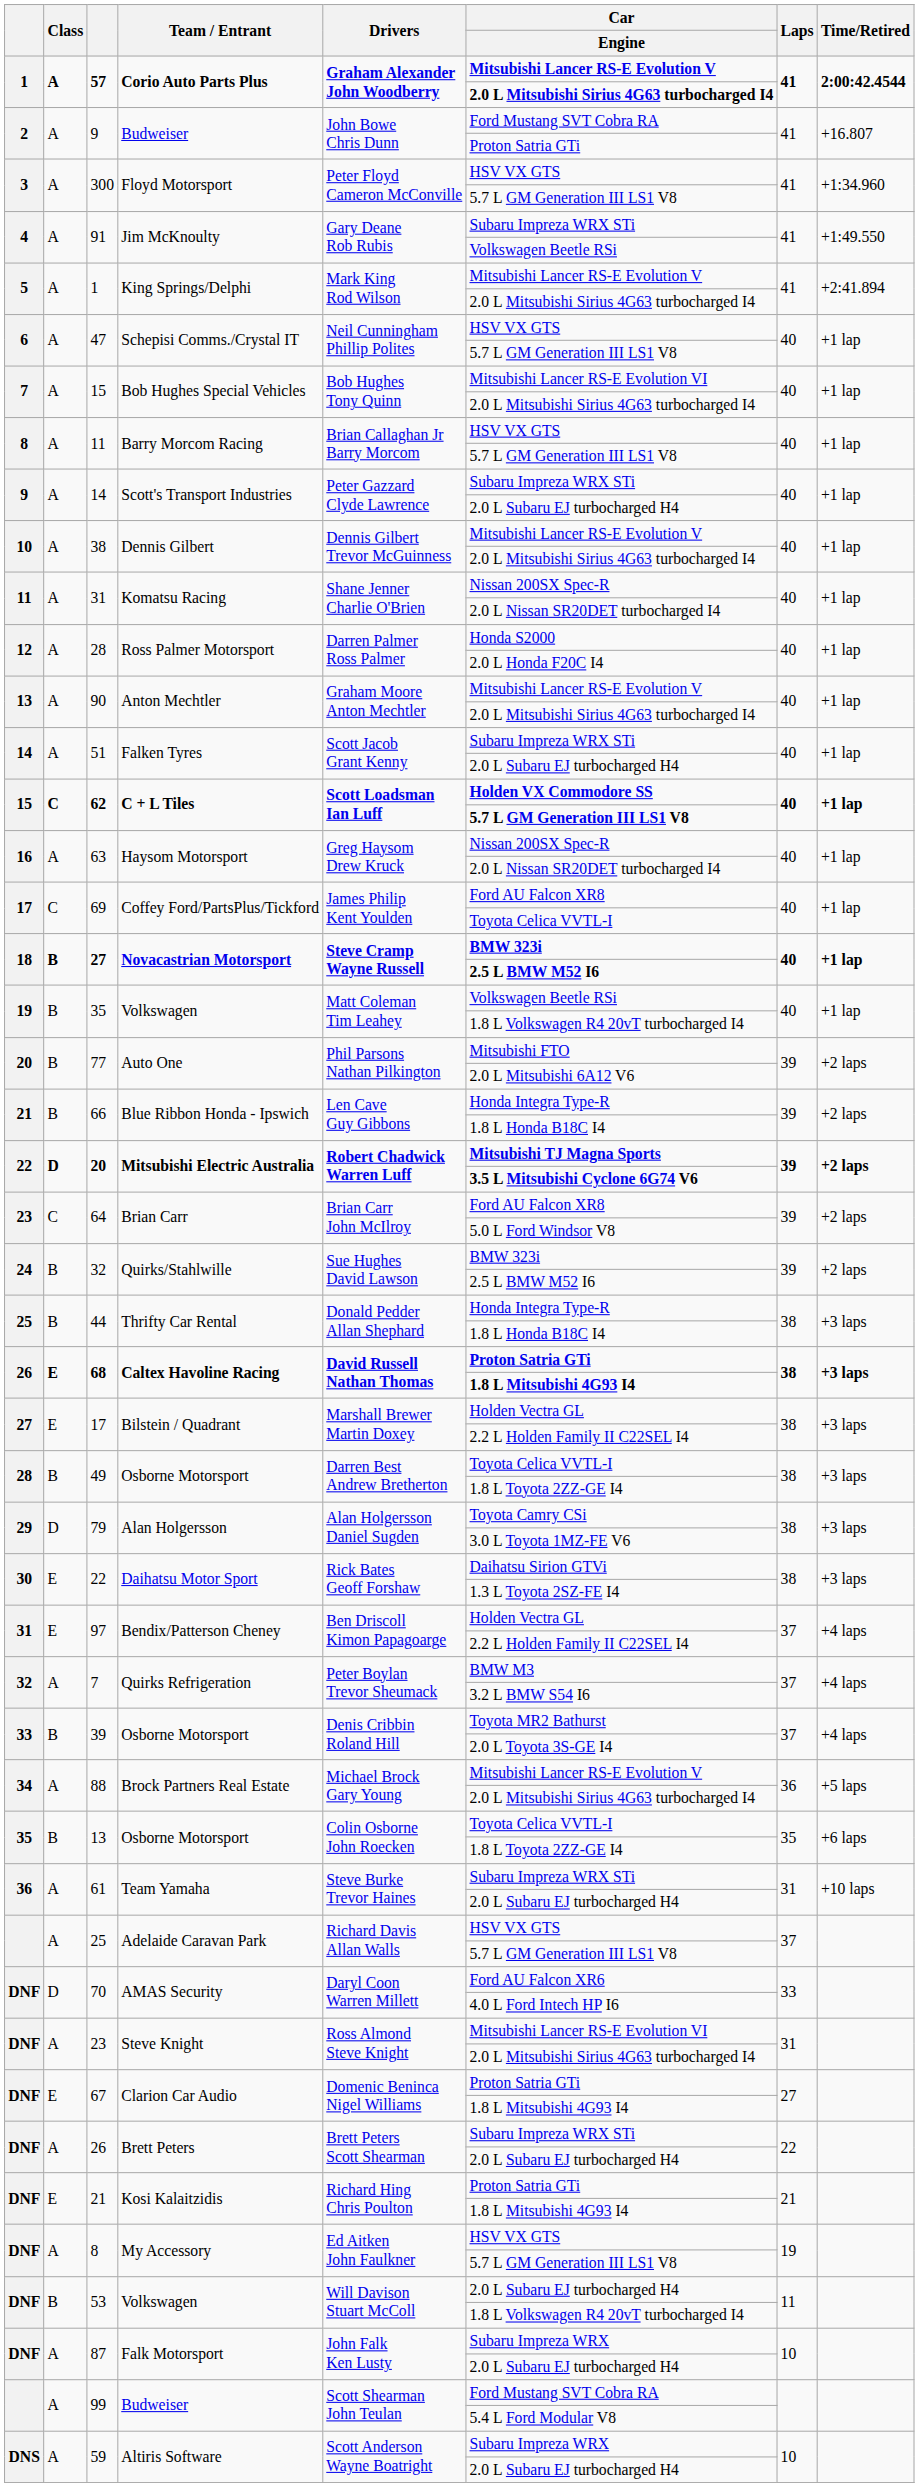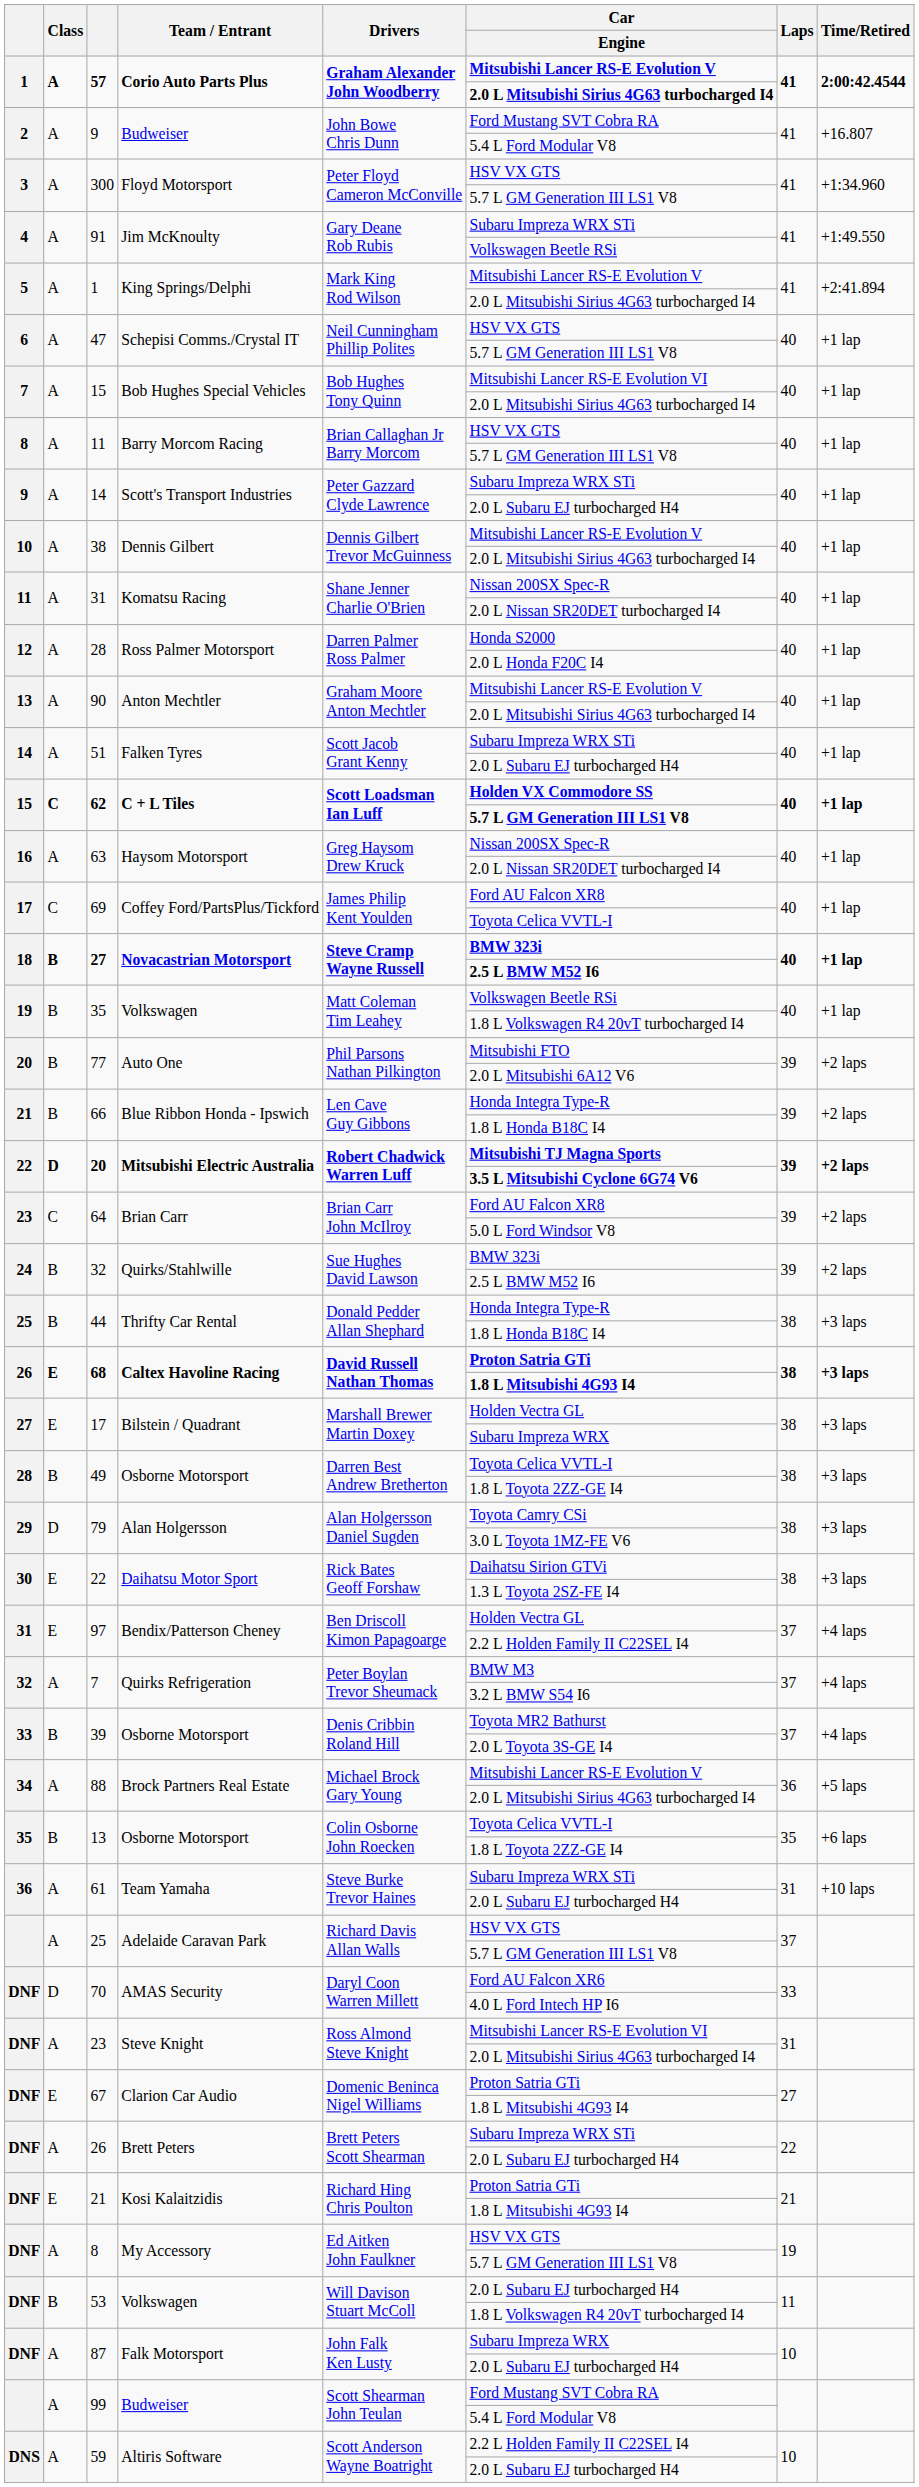(525, 146) Proton Satria GTi -> (543, 146) 5.4 L Ford Modular V8
(579, 1437) 2.2 L Holden Family II C22SEL I4 -> (539, 1437) Subaru Impreza WRX
(539, 2444) Subaru Impreza WRX -> (579, 2444) 2.2 L Holden Family II C22SEL I4
